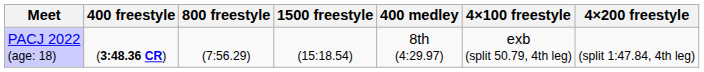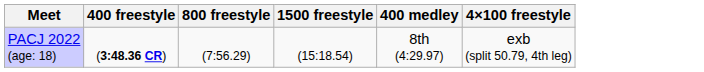- column: (637, 16)
